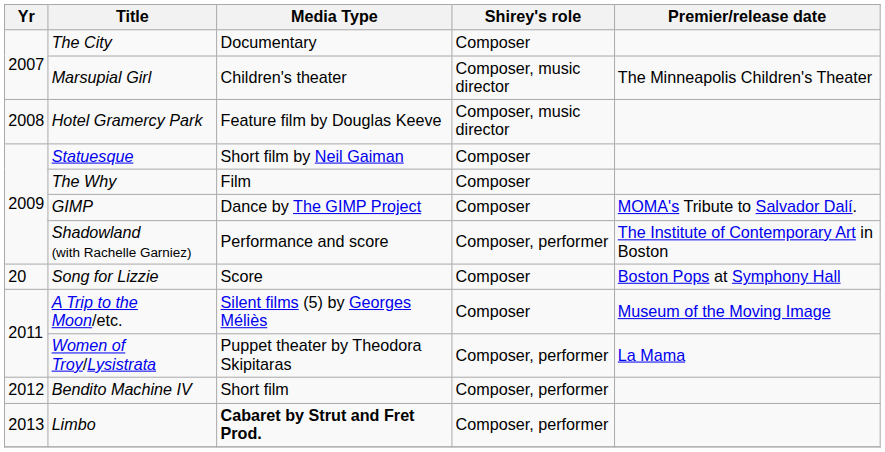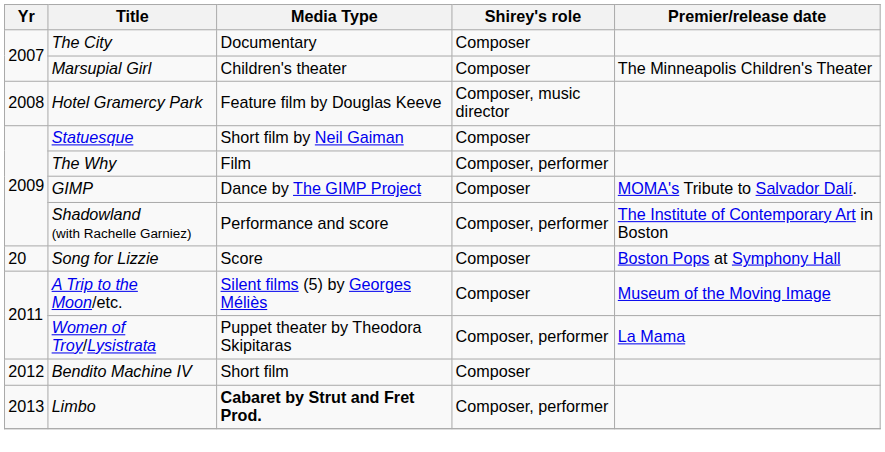(518, 77) Composer, music director -> (493, 68) Composer
(493, 181) Composer -> (532, 163) Composer, performer
(532, 390) Composer, performer -> (493, 371) Composer
